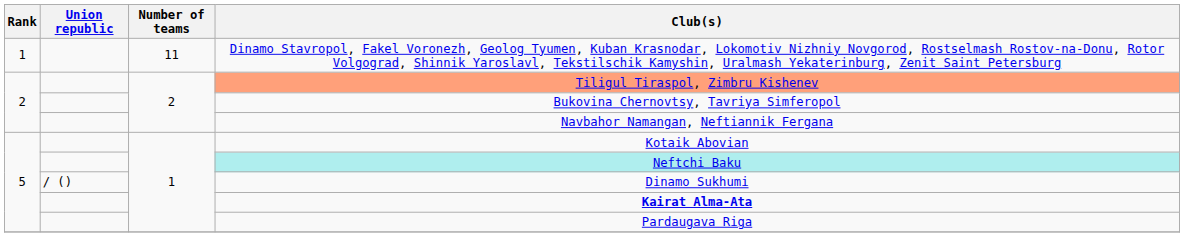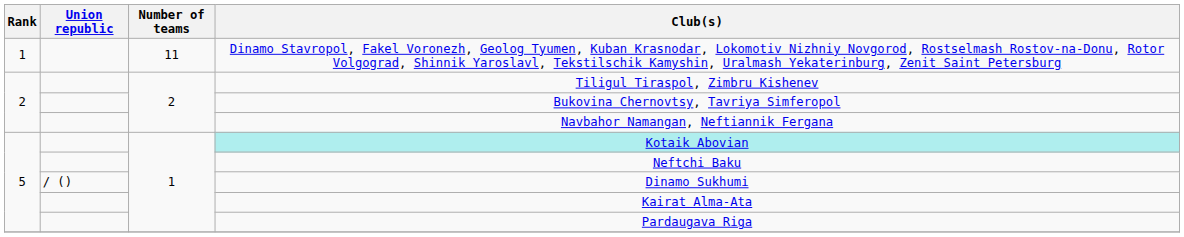(697, 82) lightsalmon background -> (697, 82) no background
(697, 142) no background -> (697, 142) paleturquoise background
(697, 162) paleturquoise background -> (697, 162) no background
(697, 202) bold -> (697, 202) normal
